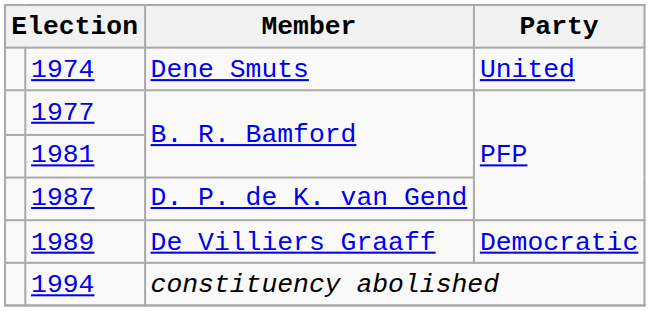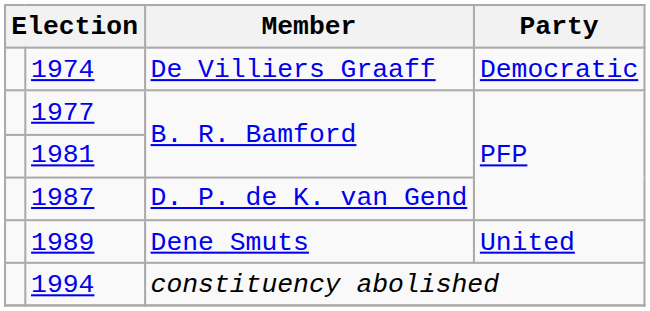(230, 70) Dene Smuts -> (293, 70) De Villiers Graaff
(527, 70) United -> (559, 70) Democratic
(293, 242) De Villiers Graaff -> (230, 242) Dene Smuts
(559, 242) Democratic -> (527, 242) United
